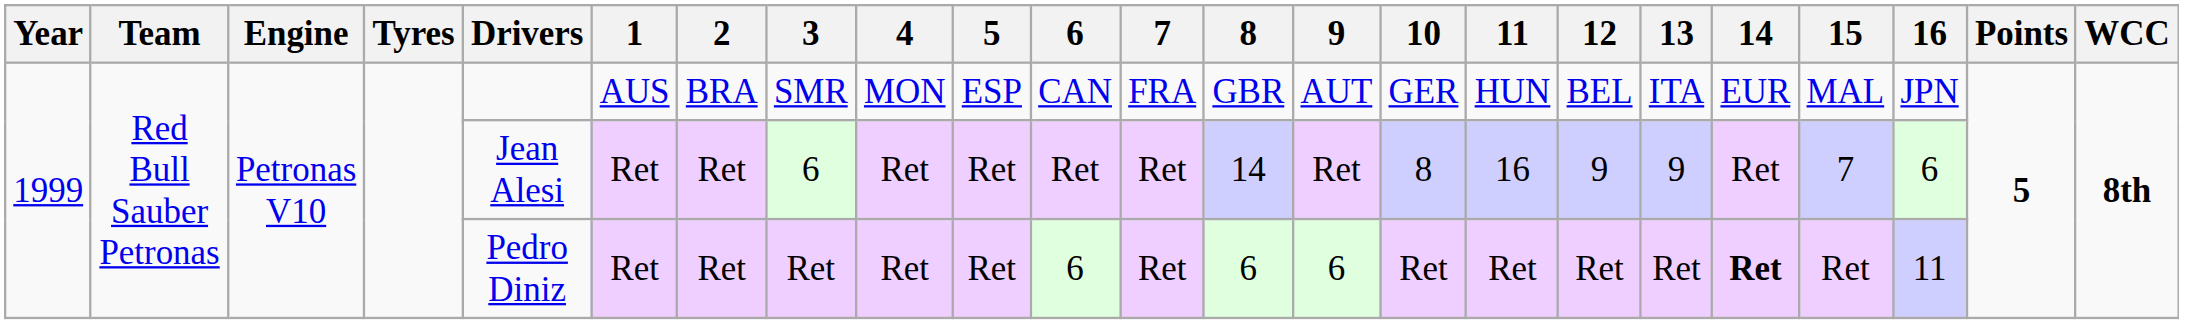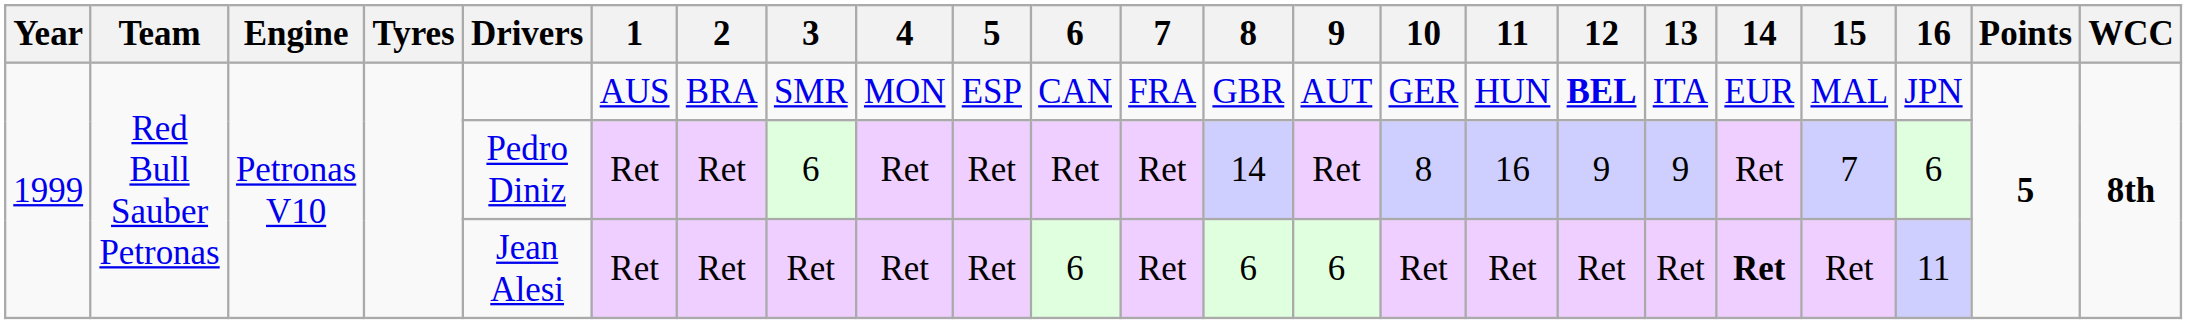(1600, 91) normal -> (1602, 91) bold
(527, 169) Jean Alesi -> (527, 169) Pedro Diniz
(527, 268) Pedro Diniz -> (527, 268) Jean Alesi
